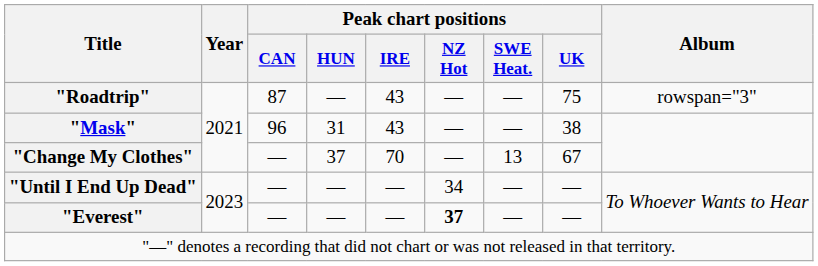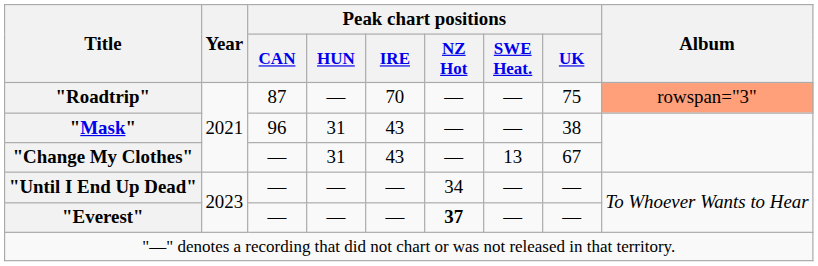(395, 97) 43 -> (395, 97) 70
(707, 97) no background -> (707, 97) lightsalmon background
(336, 157) 37 -> (336, 157) 31
(395, 157) 70 -> (395, 157) 43
